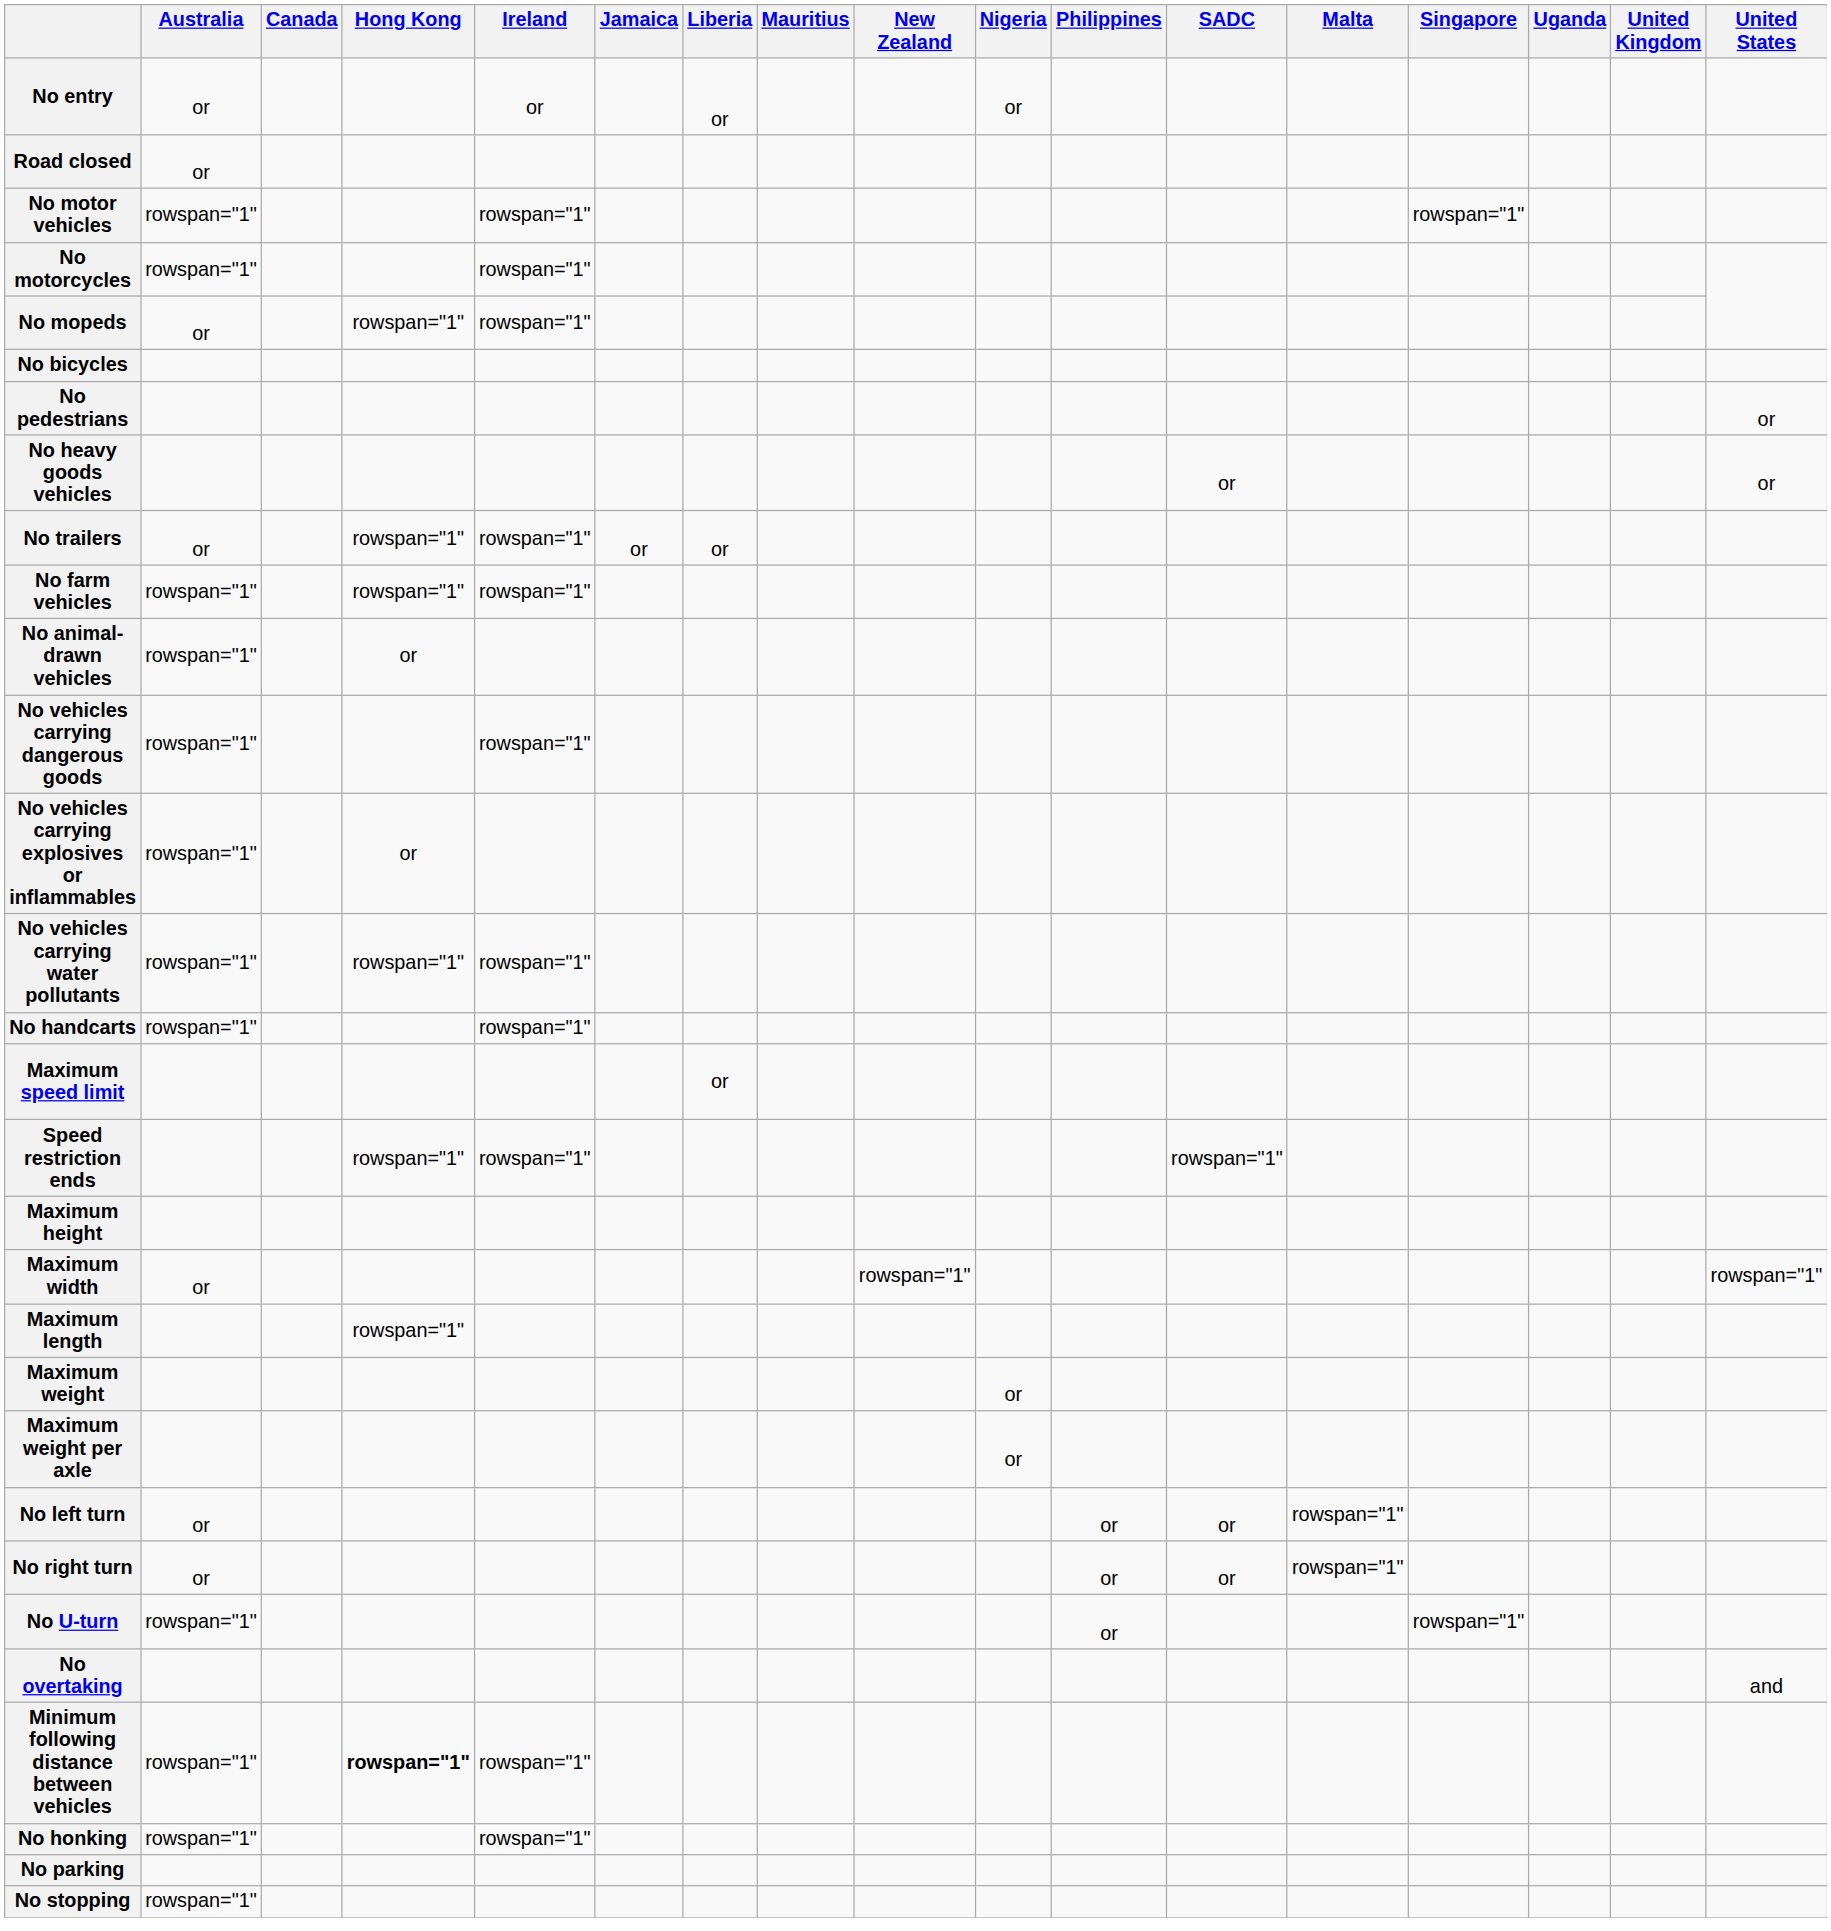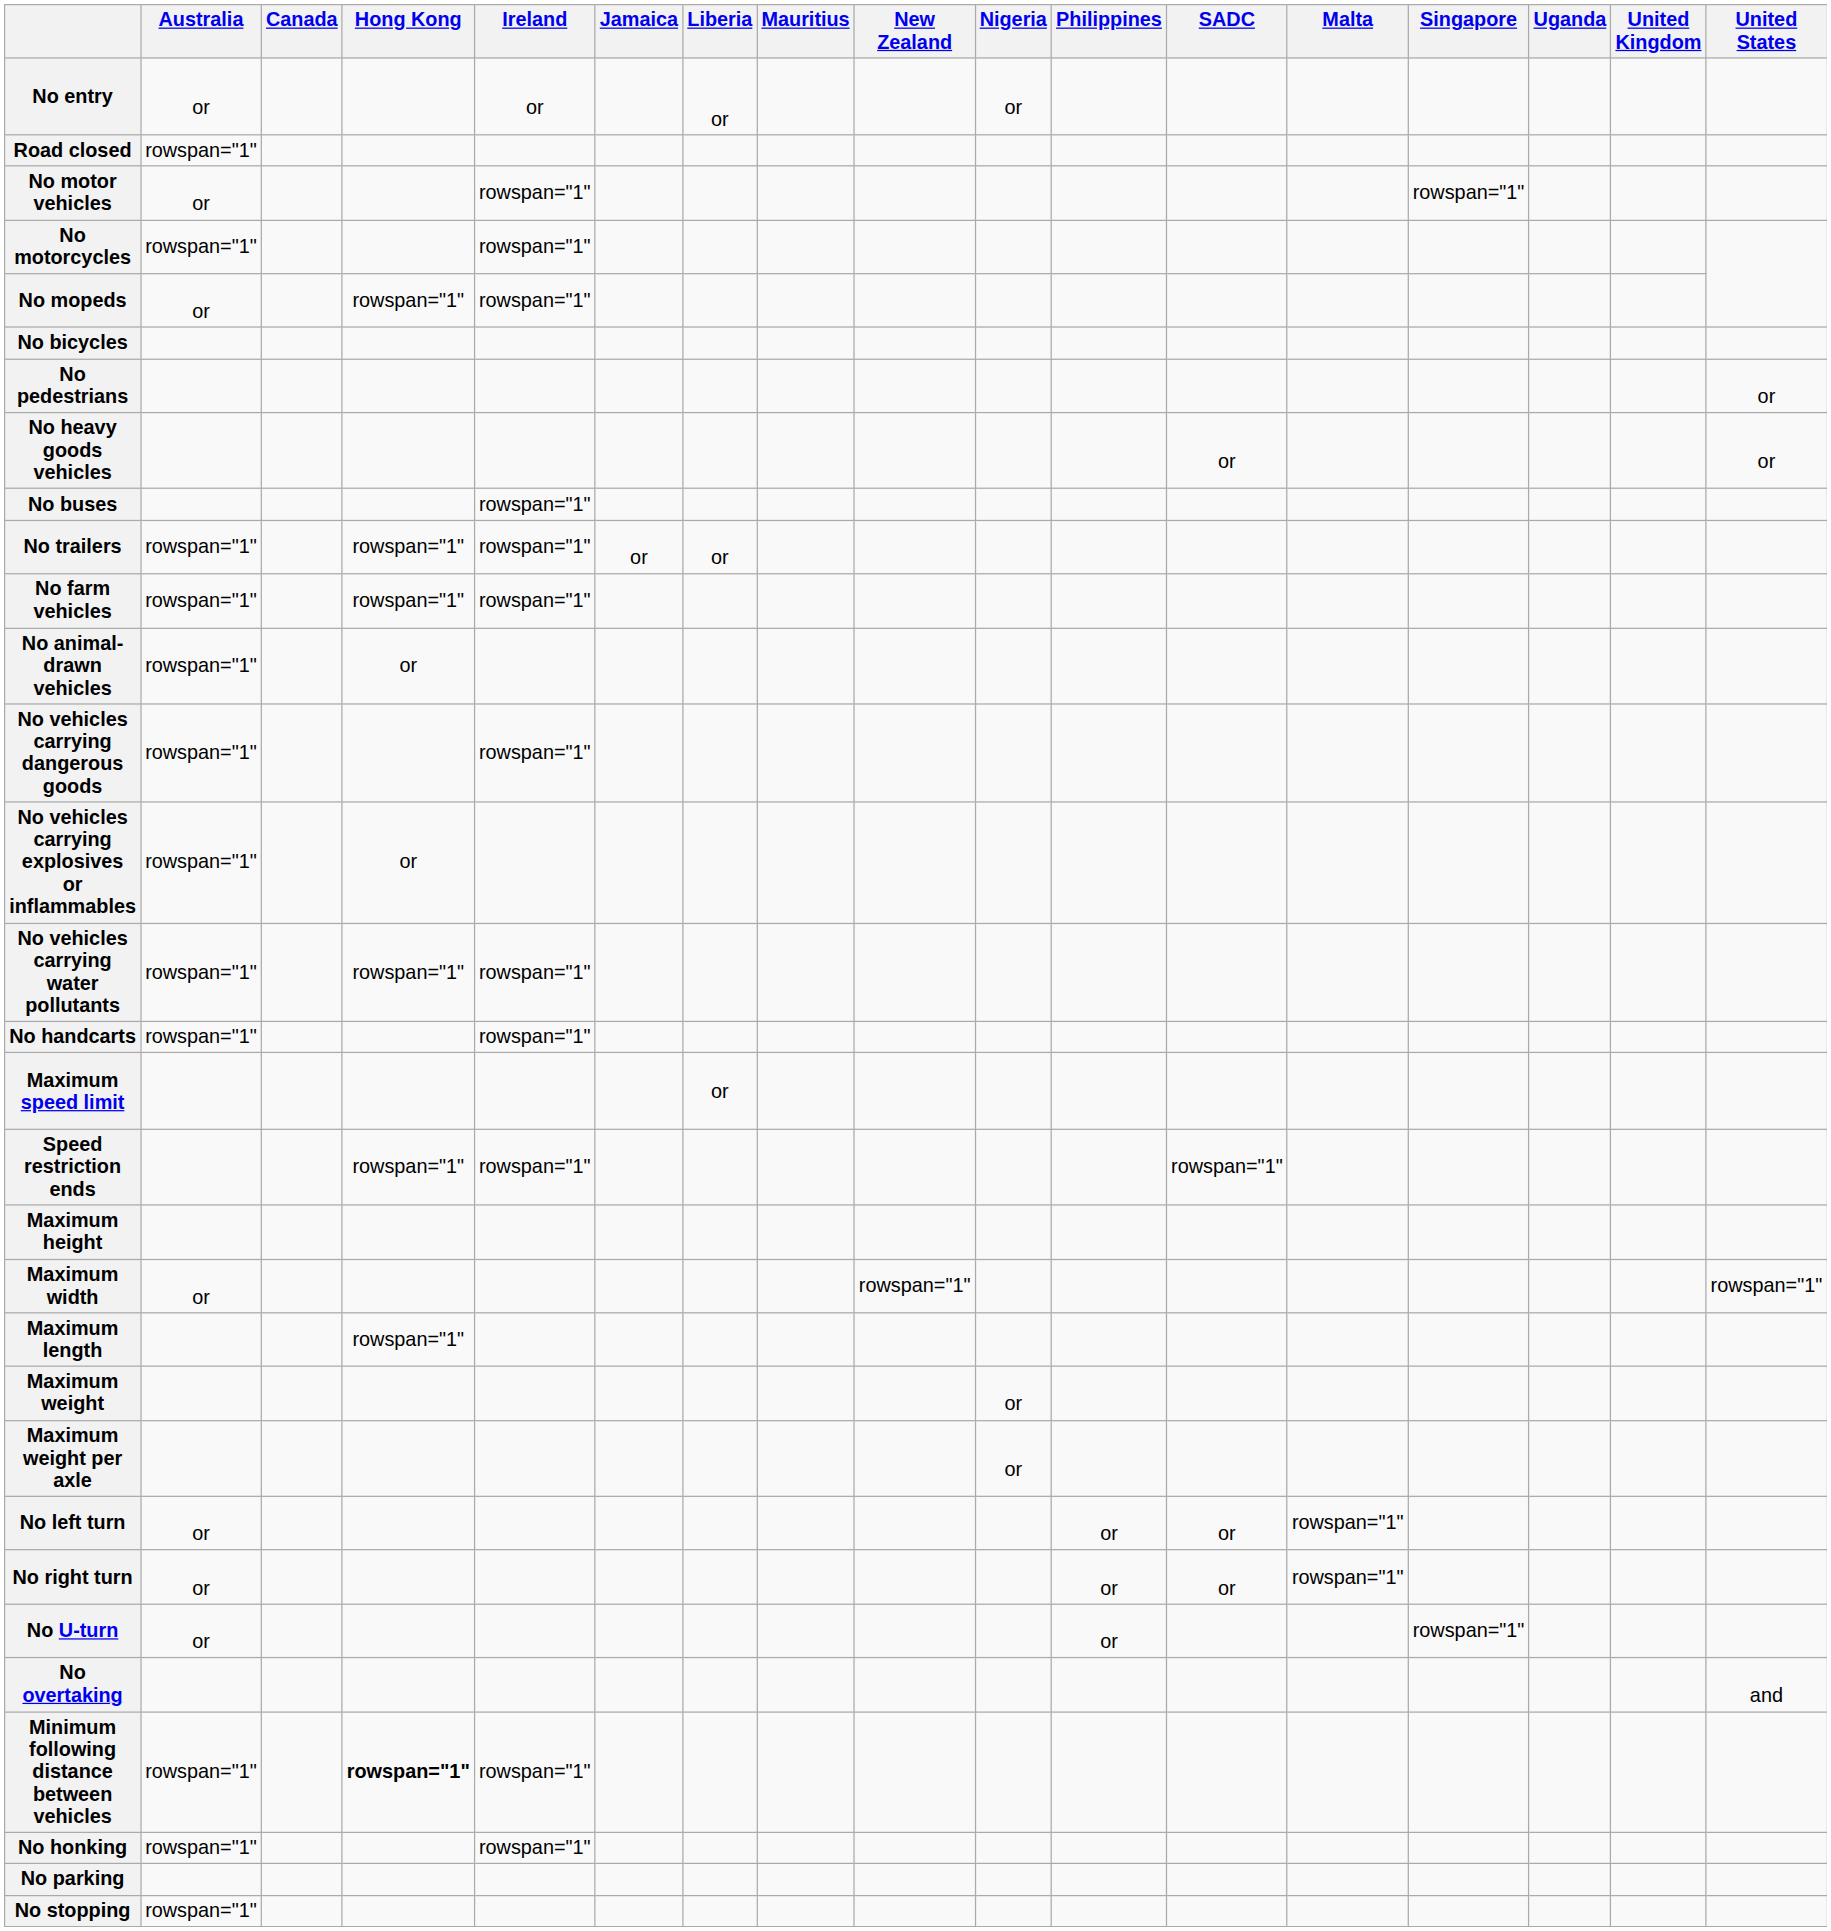(201, 172) or -> (201, 150) rowspan="1"
(201, 215) rowspan="1" -> (201, 203) or
+ row: (73, 504)
(201, 548) or -> (201, 546) rowspan="1"
(201, 1621) rowspan="1" -> (201, 1641) or
